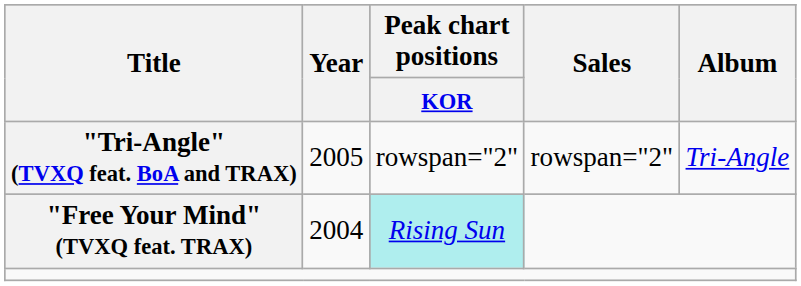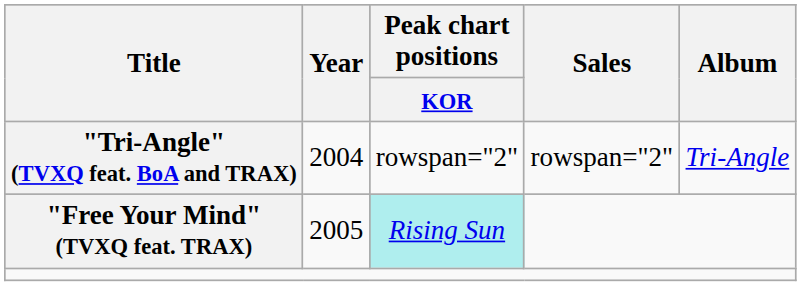(336, 157) 2005 -> (336, 157) 2004
(336, 230) 2004 -> (336, 230) 2005
